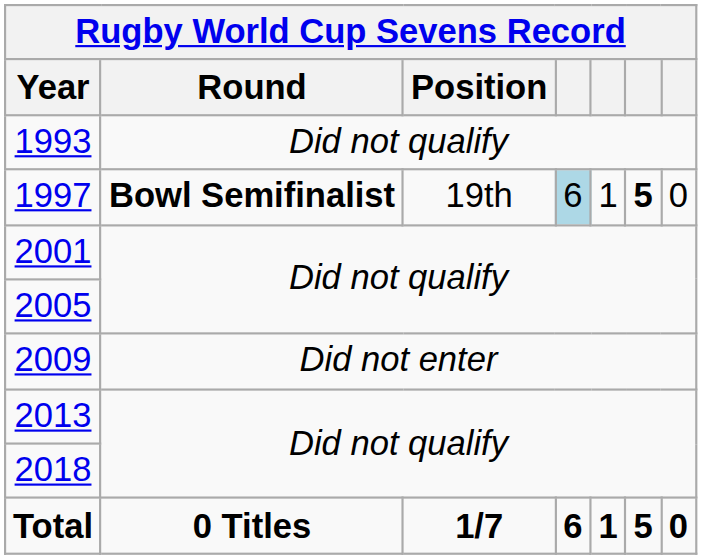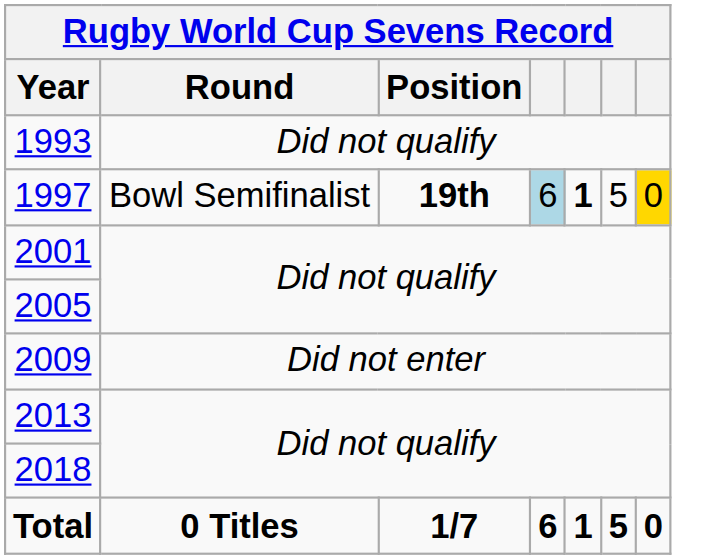(252, 196) bold -> (240, 196) normal
(479, 196) normal -> (454, 196) bold
(608, 196) normal -> (583, 196) bold
(643, 196) bold -> (618, 196) normal
(678, 196) no background -> (653, 196) gold background
